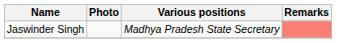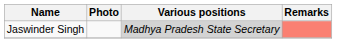(202, 29) no background -> (202, 29) lightgrey background
